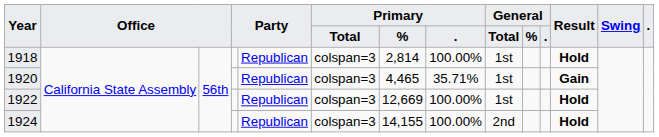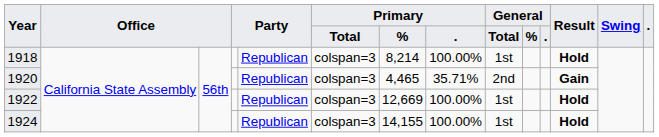(402, 58) 2,814 -> (402, 58) 8,214
(504, 79) 1st -> (504, 79) 2nd
(504, 121) 2nd -> (504, 121) 1st
